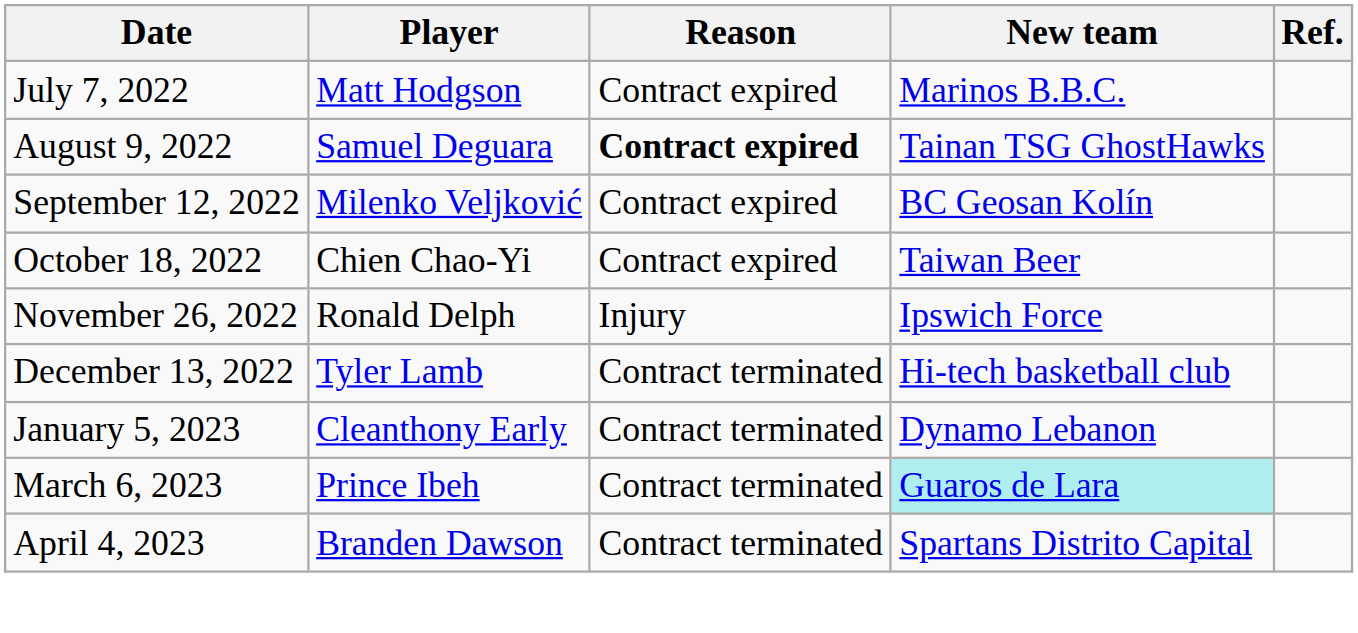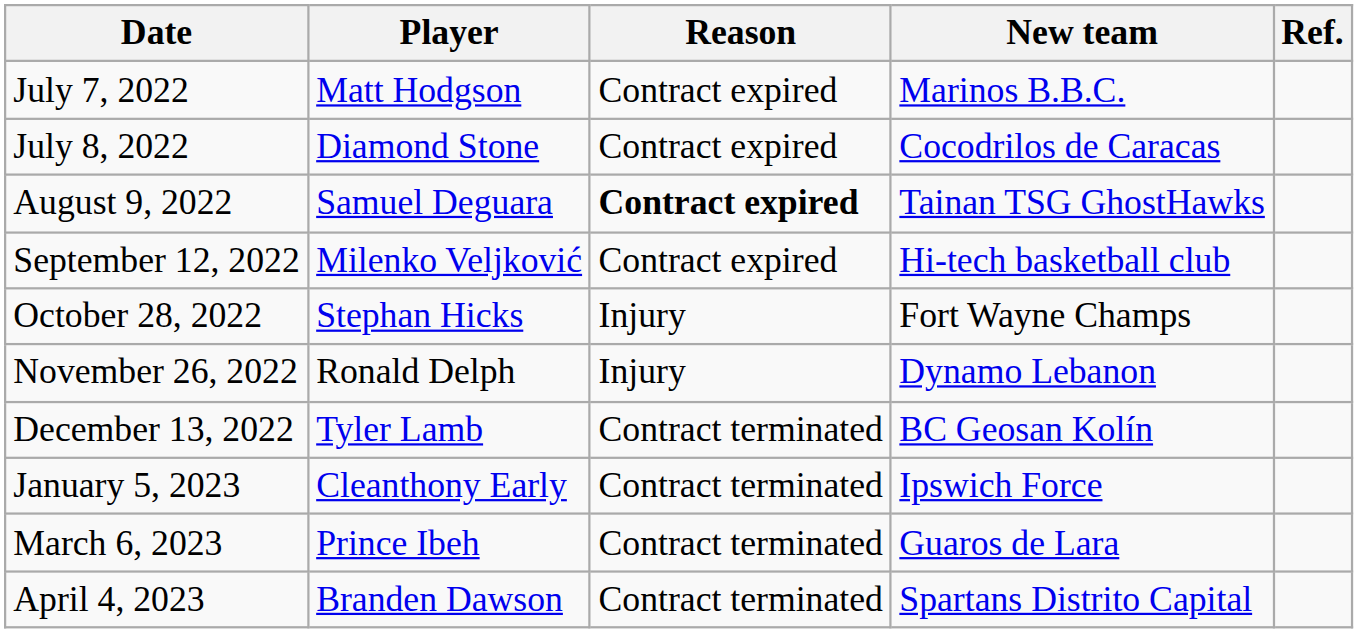+ row: (101, 145)
(1026, 202) BC Geosan Kolín -> (1065, 259) Hi-tech basketball club
- row: (138, 259)
+ row: (138, 315)
(1001, 315) Ipswich Force -> (1028, 372) Dynamo Lebanon
(1065, 372) Hi-tech basketball club -> (1026, 428) BC Geosan Kolín
(1028, 428) Dynamo Lebanon -> (1001, 485) Ipswich Force
(1009, 485) paleturquoise background -> (1009, 542) no background
